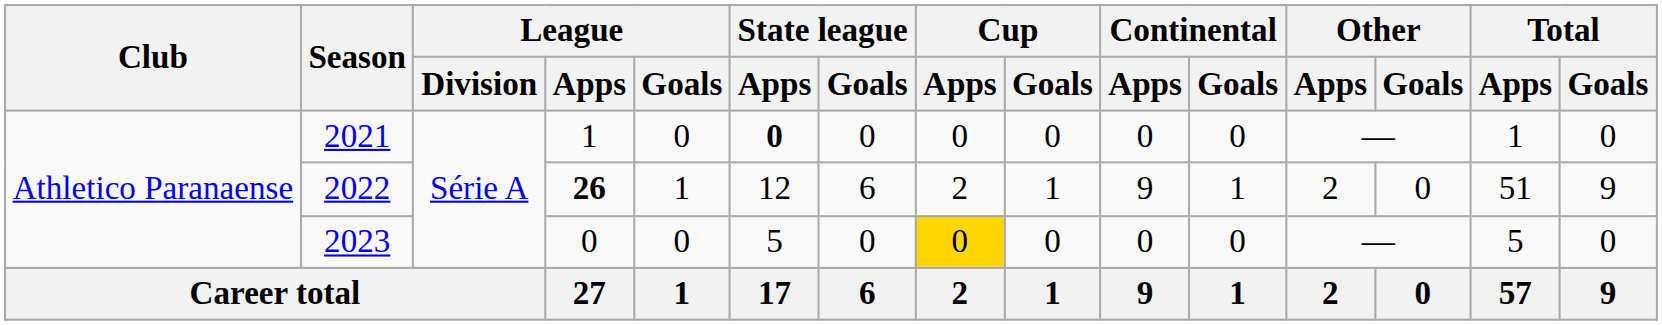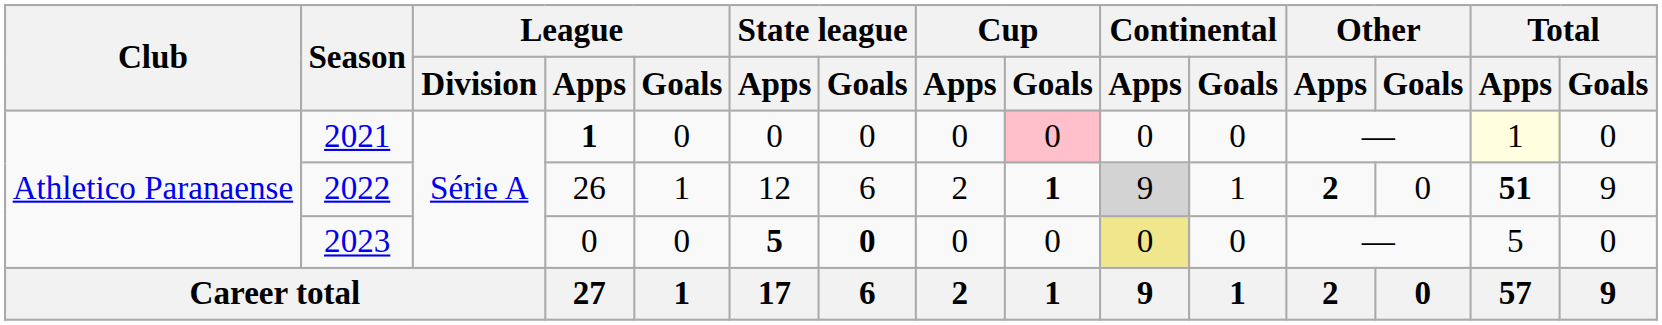(589, 135) normal -> (589, 135) bold
(774, 135) bold -> (774, 135) normal
(1052, 135) no background -> (1052, 135) pink background
(1515, 135) no background -> (1515, 135) lightyellow background
(589, 188) bold -> (589, 188) normal
(1052, 188) normal -> (1052, 188) bold
(1145, 188) no background -> (1145, 188) lightgrey background
(1330, 188) normal -> (1330, 188) bold
(1515, 188) normal -> (1515, 188) bold
(774, 240) normal -> (774, 240) bold
(867, 240) normal -> (867, 240) bold
(960, 240) gold background -> (960, 240) no background
(1145, 240) no background -> (1145, 240) khaki background
